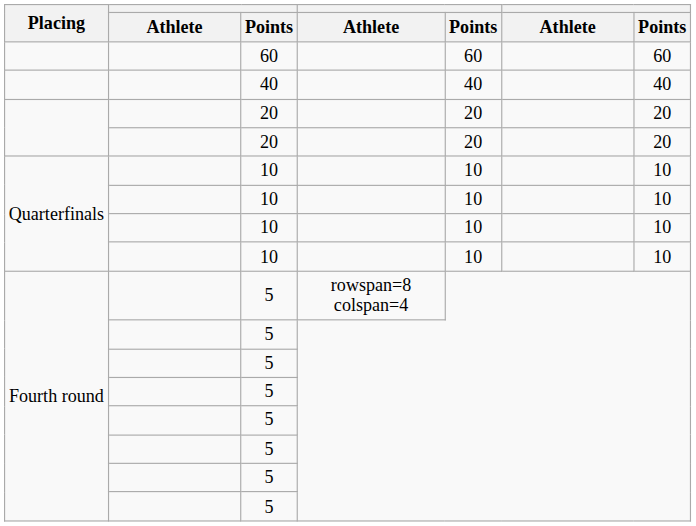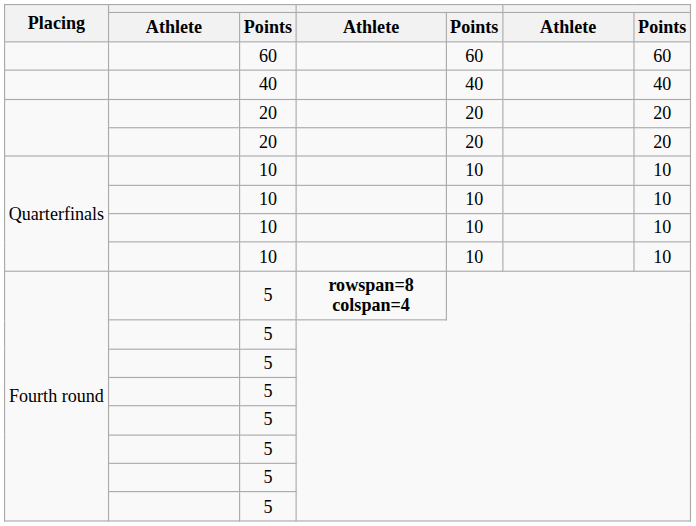(371, 295) normal -> (371, 295) bold
